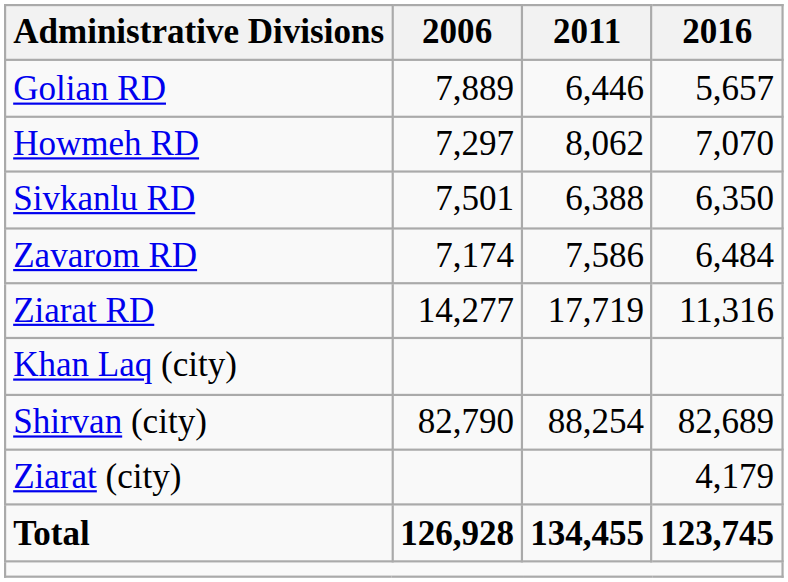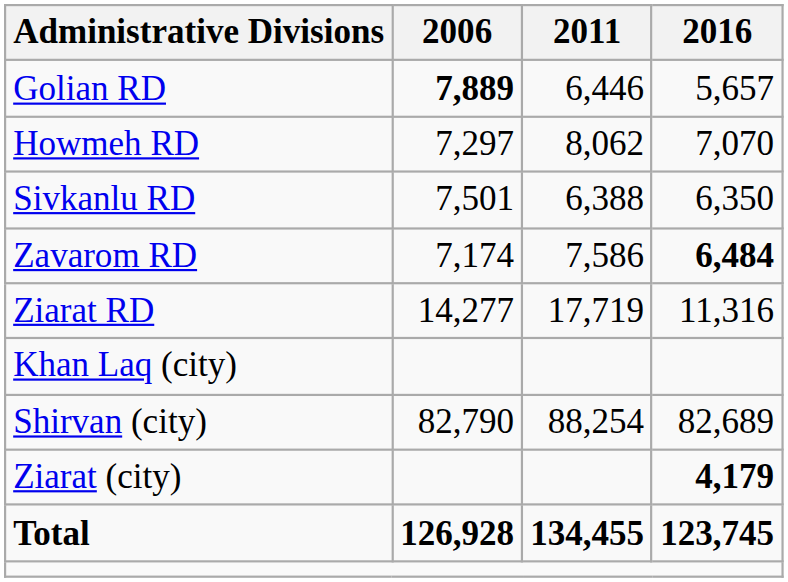(475, 87) normal -> (475, 87) bold
(735, 254) normal -> (735, 254) bold
(735, 476) normal -> (735, 476) bold
